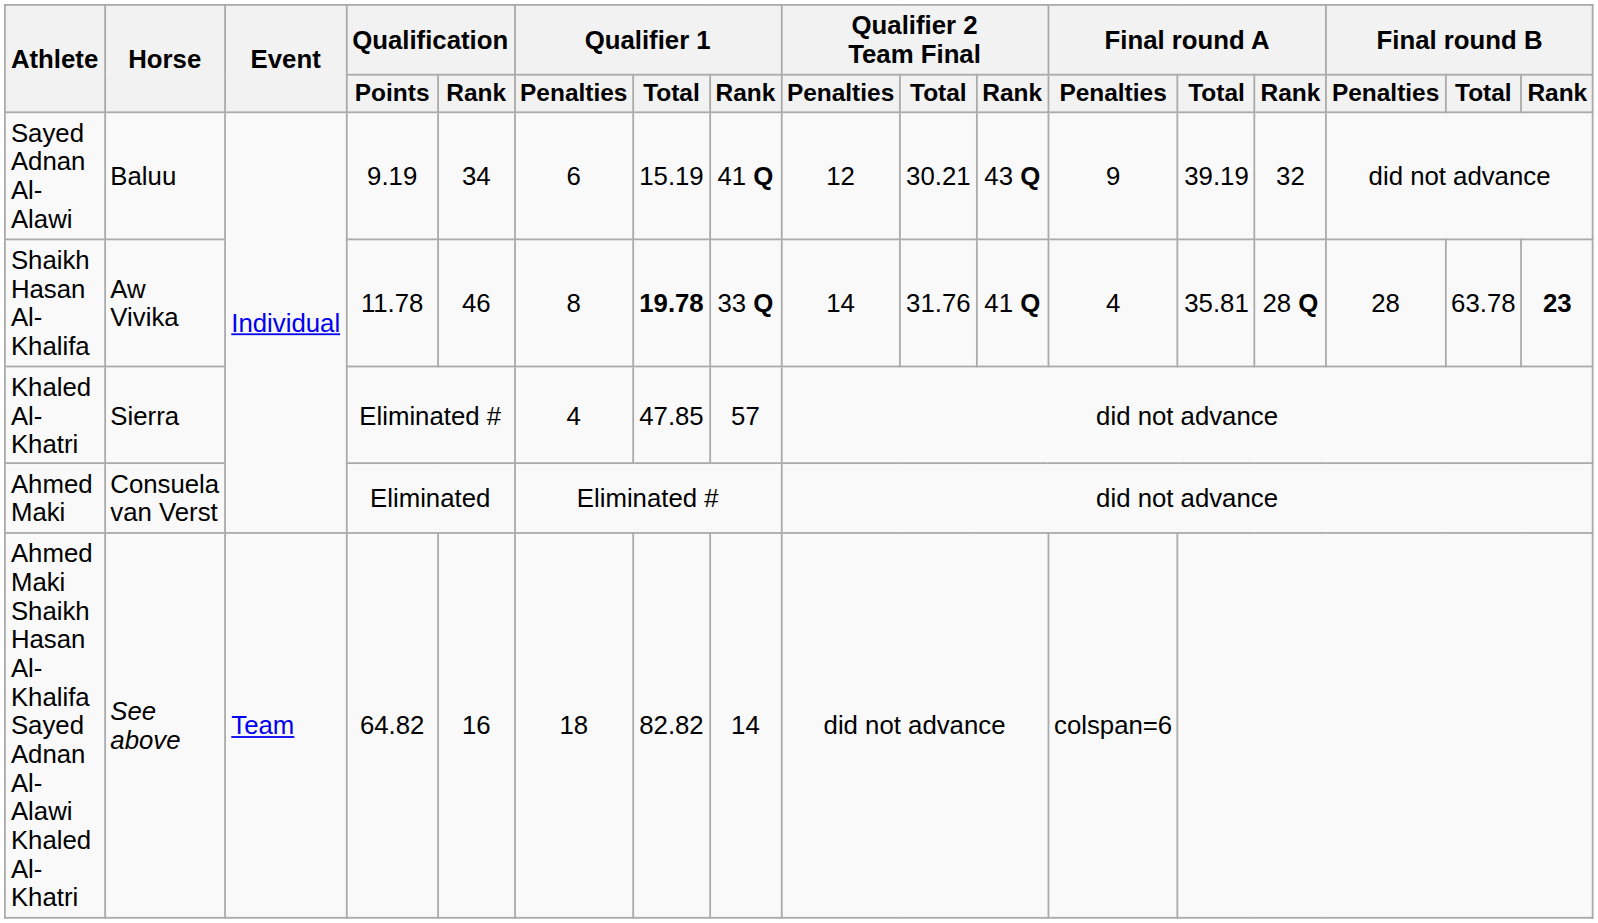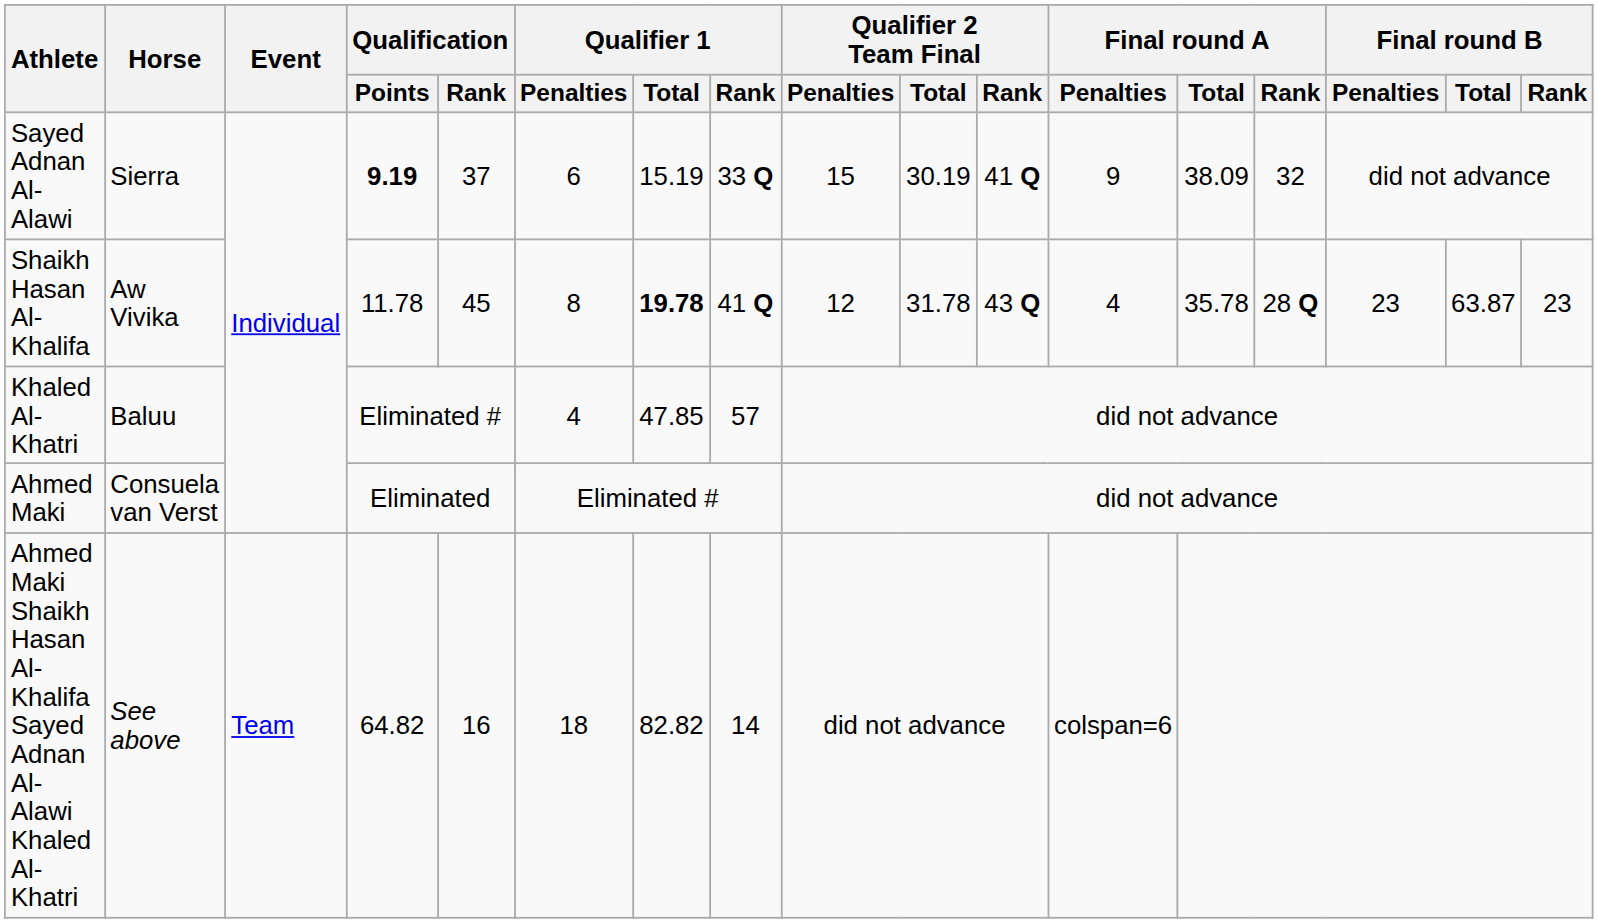(143, 176) Baluu -> (145, 176) Sierra
(392, 176) normal -> (392, 176) bold
(476, 176) 34 -> (476, 176) 37
(745, 176) 41 Q -> (745, 176) 33 Q
(841, 176) 12 -> (841, 176) 15
(938, 176) 30.21 -> (938, 176) 30.19
(1012, 176) 43 Q -> (1012, 176) 41 Q
(1216, 176) 39.19 -> (1216, 176) 38.09
(476, 303) 46 -> (476, 303) 45
(745, 303) 33 Q -> (745, 303) 41 Q
(841, 303) 14 -> (841, 303) 12
(938, 303) 31.76 -> (938, 303) 31.78
(1012, 303) 41 Q -> (1012, 303) 43 Q
(1216, 303) 35.81 -> (1216, 303) 35.78
(1386, 303) 28 -> (1386, 303) 23
(1483, 303) 63.78 -> (1483, 303) 63.87
(1557, 303) bold -> (1557, 303) normal
(145, 415) Sierra -> (143, 415) Baluu
